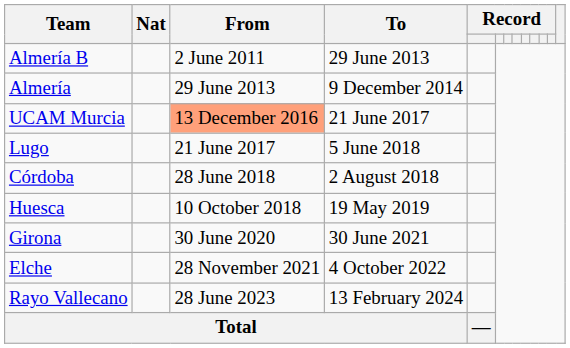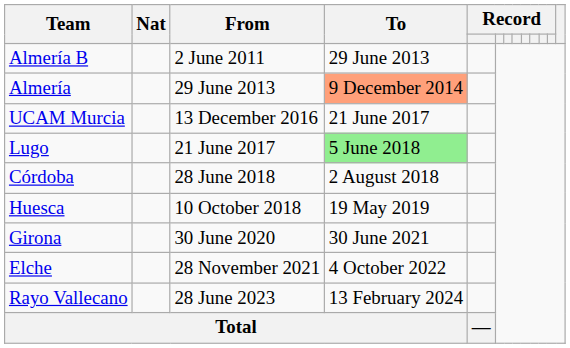(396, 88) no background -> (396, 88) lightsalmon background
(246, 118) lightsalmon background -> (246, 118) no background
(374, 147) no background -> (374, 147) lightgreen background
